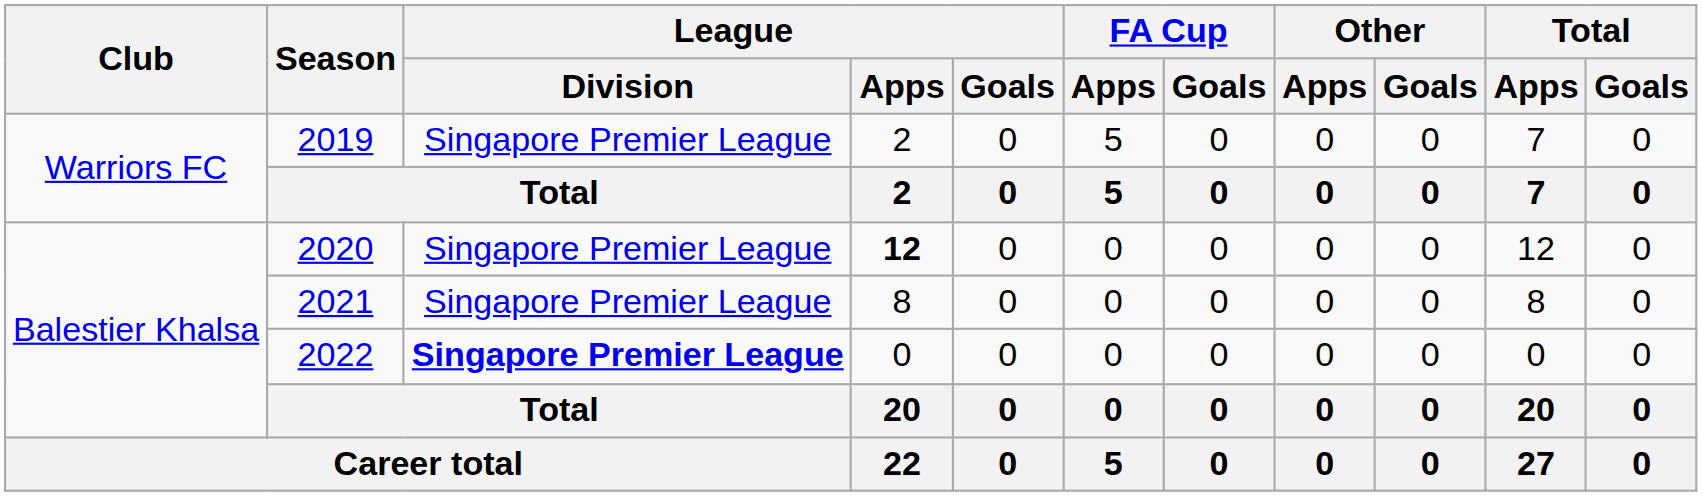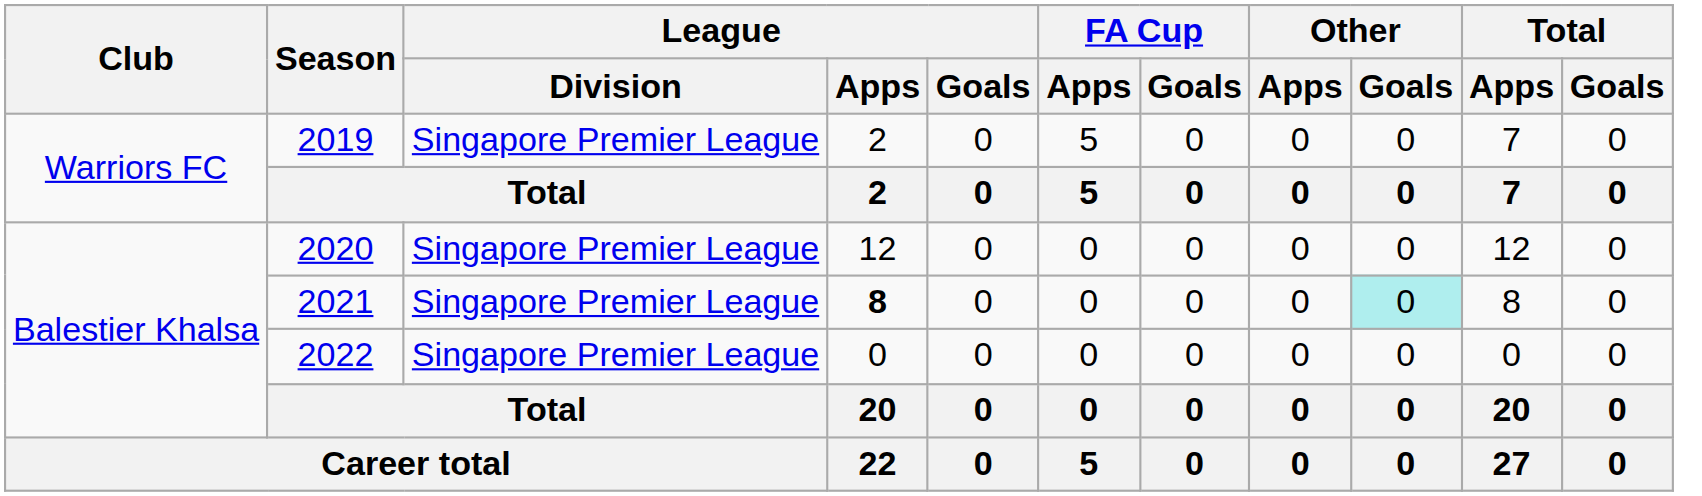(902, 247) bold -> (877, 247) normal
(902, 301) normal -> (877, 301) bold
(1430, 301) no background -> (1406, 301) paleturquoise background
(628, 355) bold -> (616, 355) normal
